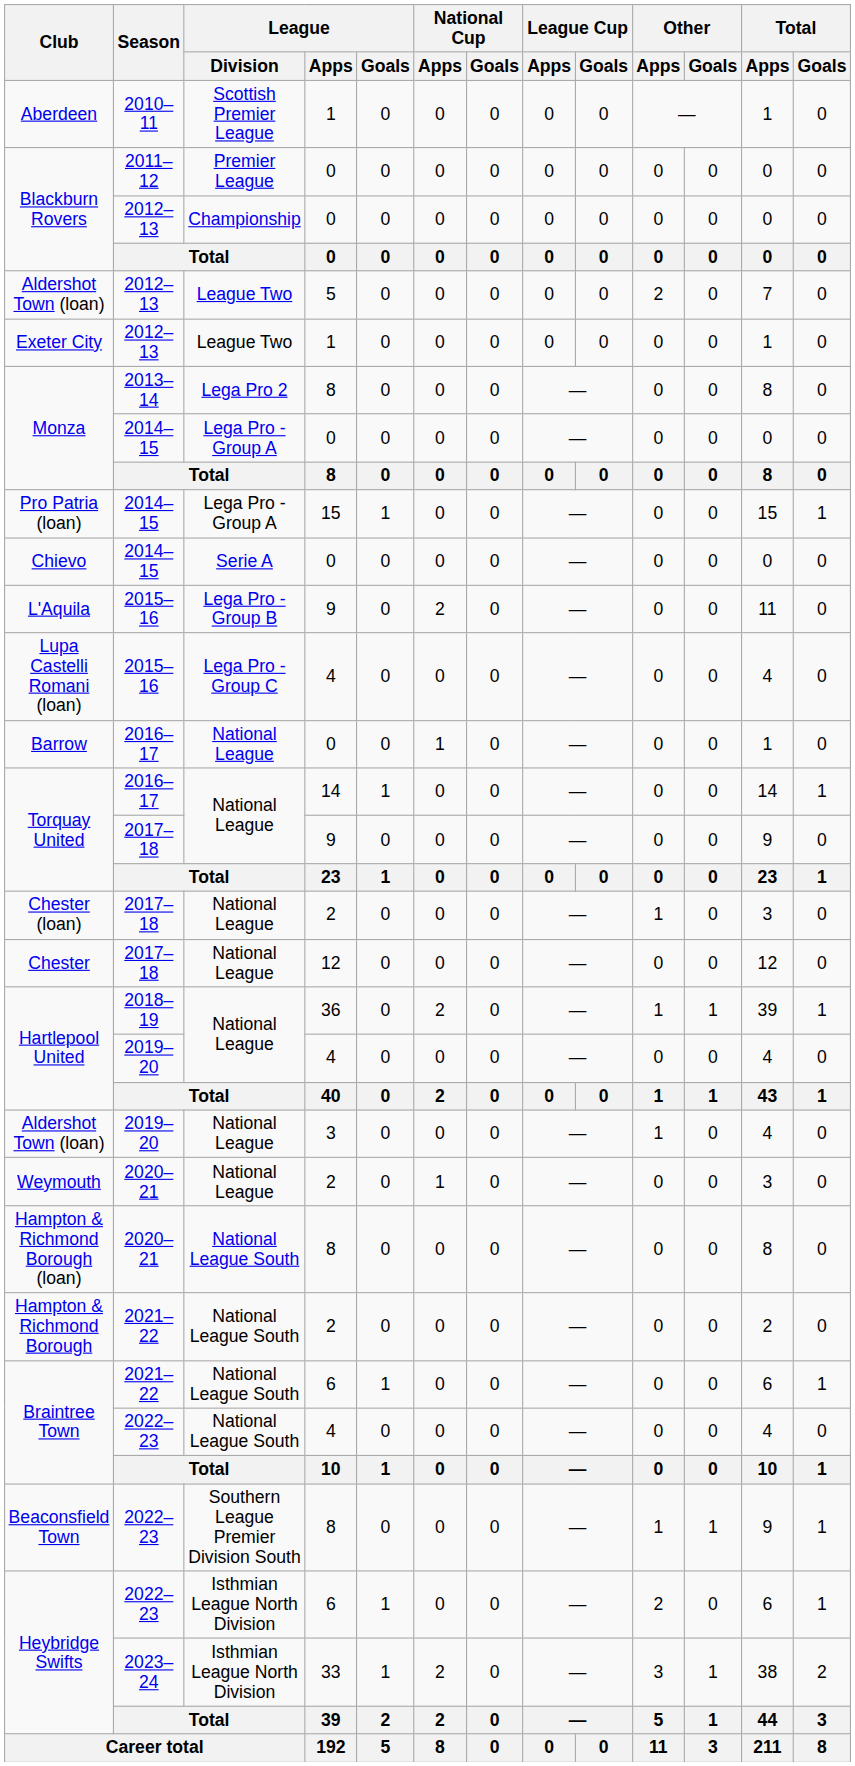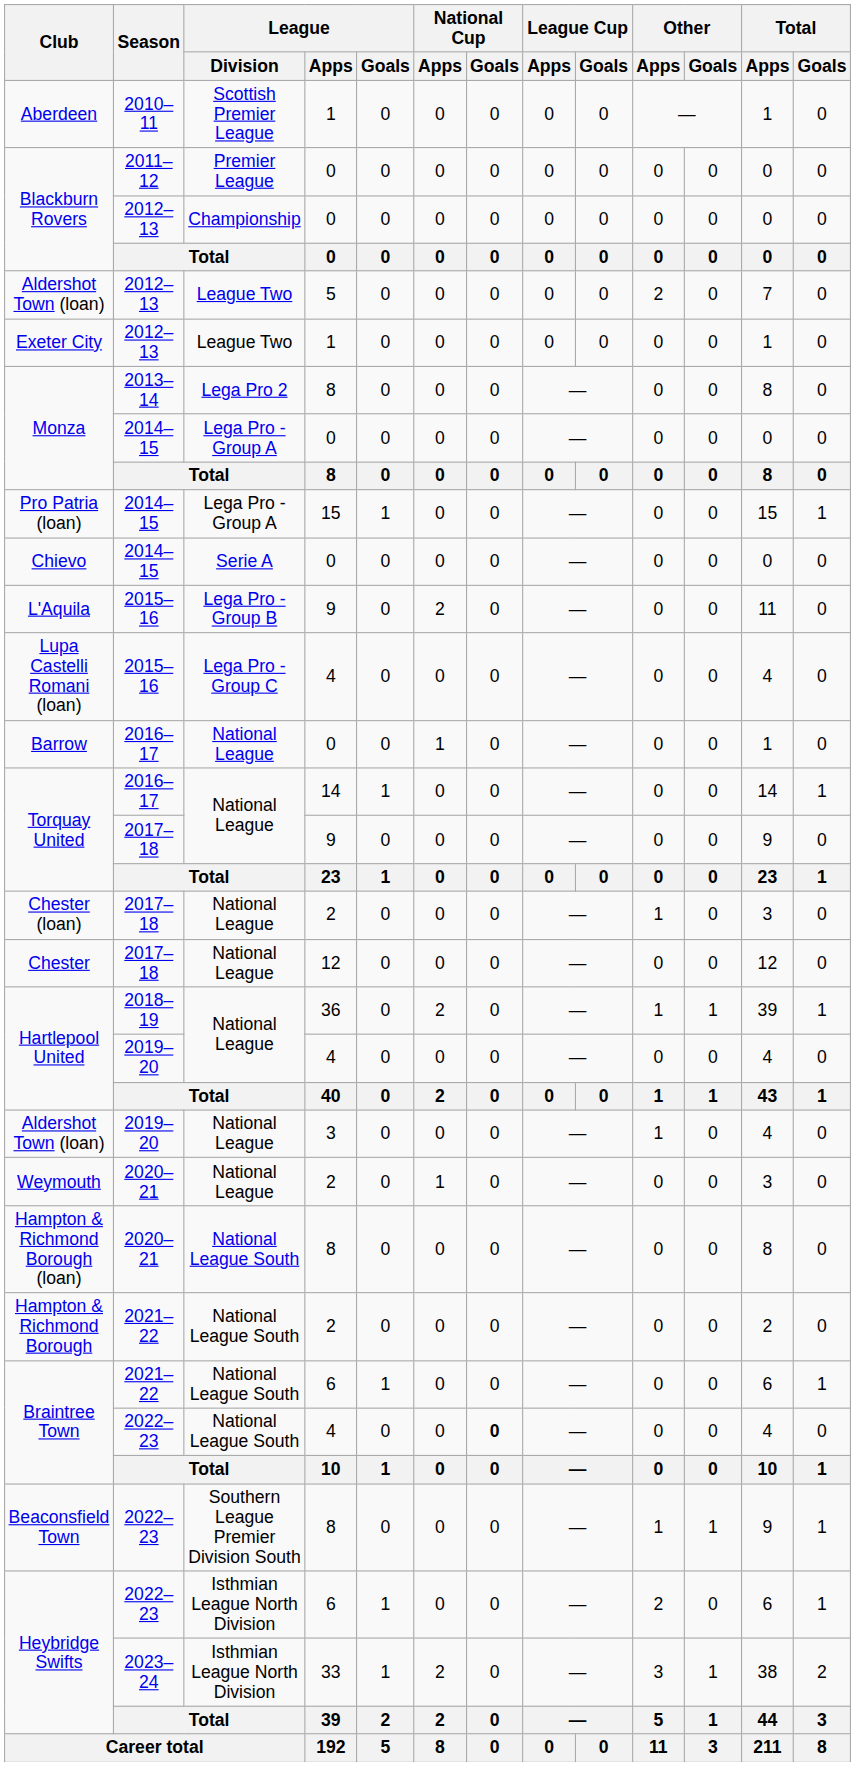(495, 1431) normal -> (495, 1431) bold
